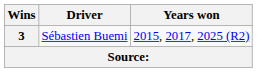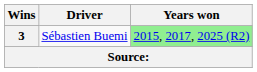(191, 36) no background -> (191, 36) lightgreen background
